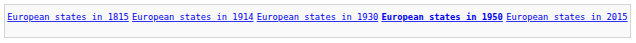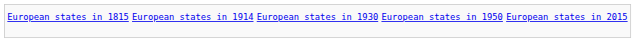(442, 17) bold -> (442, 17) normal
